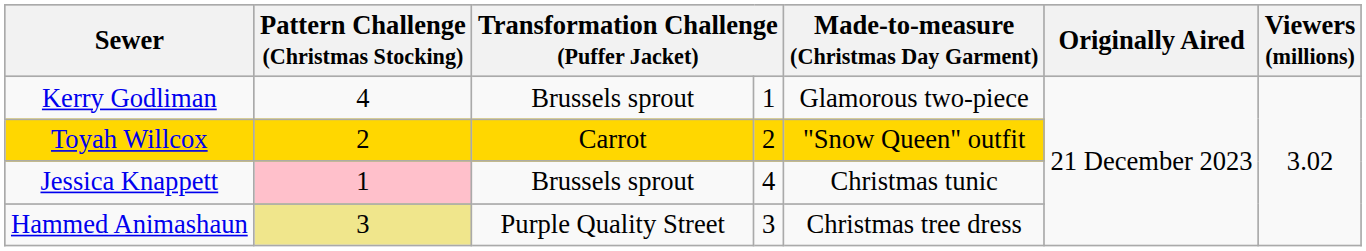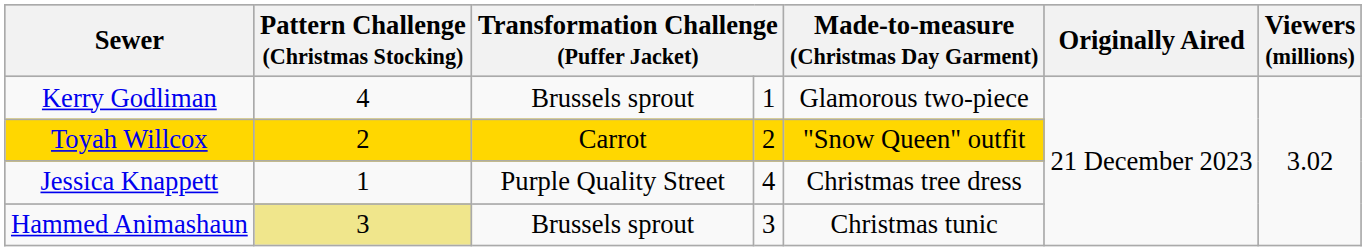(363, 181) pink background -> (363, 181) no background
(613, 181) Brussels sprout -> (613, 181) Purple Quality Street
(914, 181) Christmas tunic -> (914, 181) Christmas tree dress
(613, 223) Purple Quality Street -> (613, 223) Brussels sprout
(914, 223) Christmas tree dress -> (914, 223) Christmas tunic
